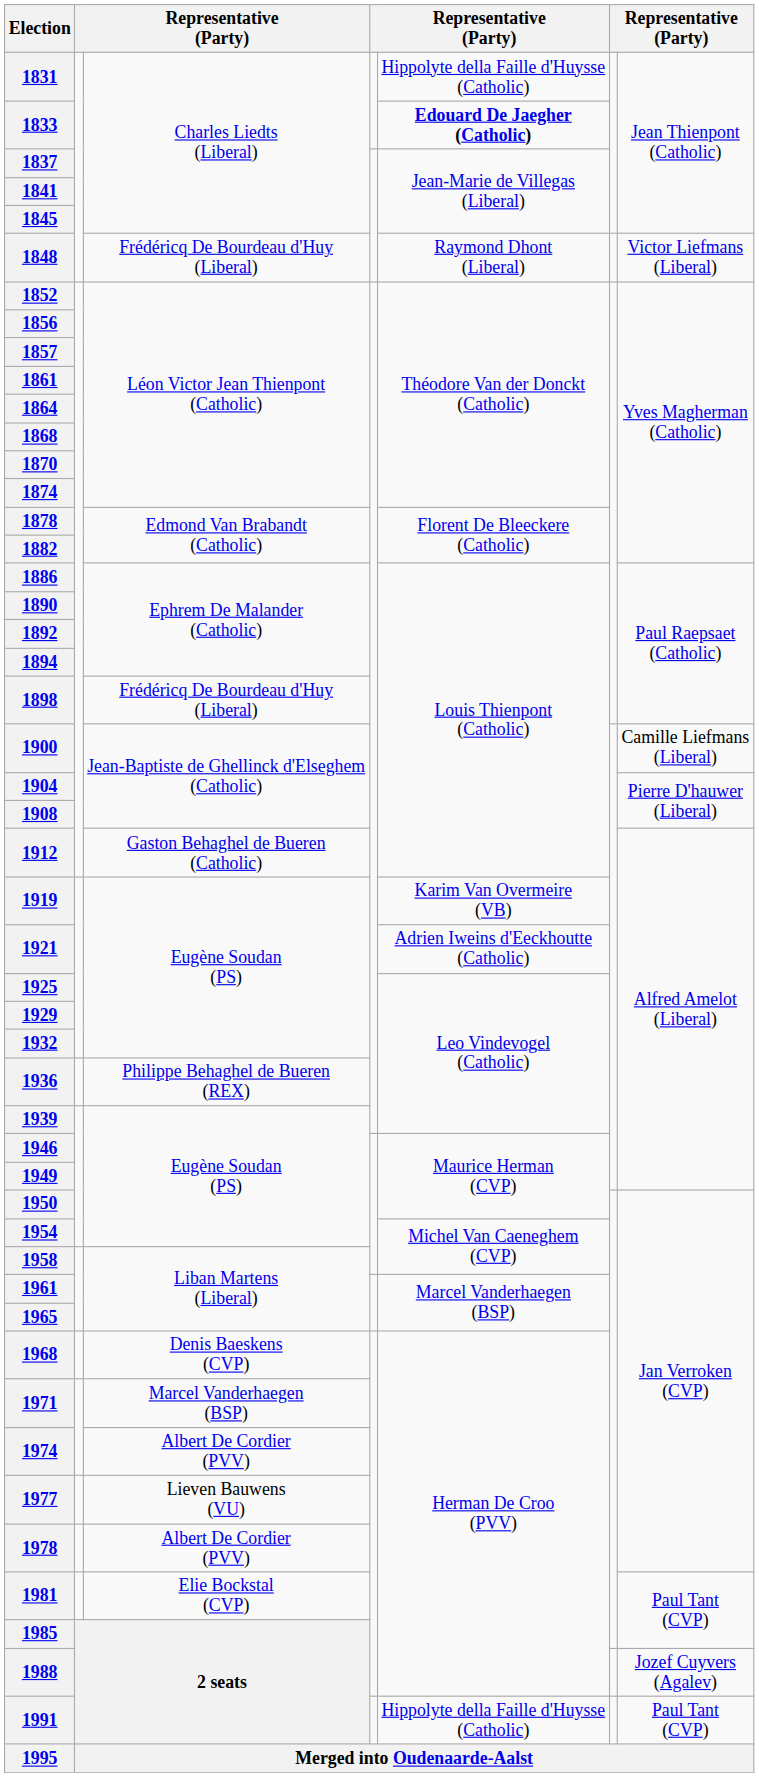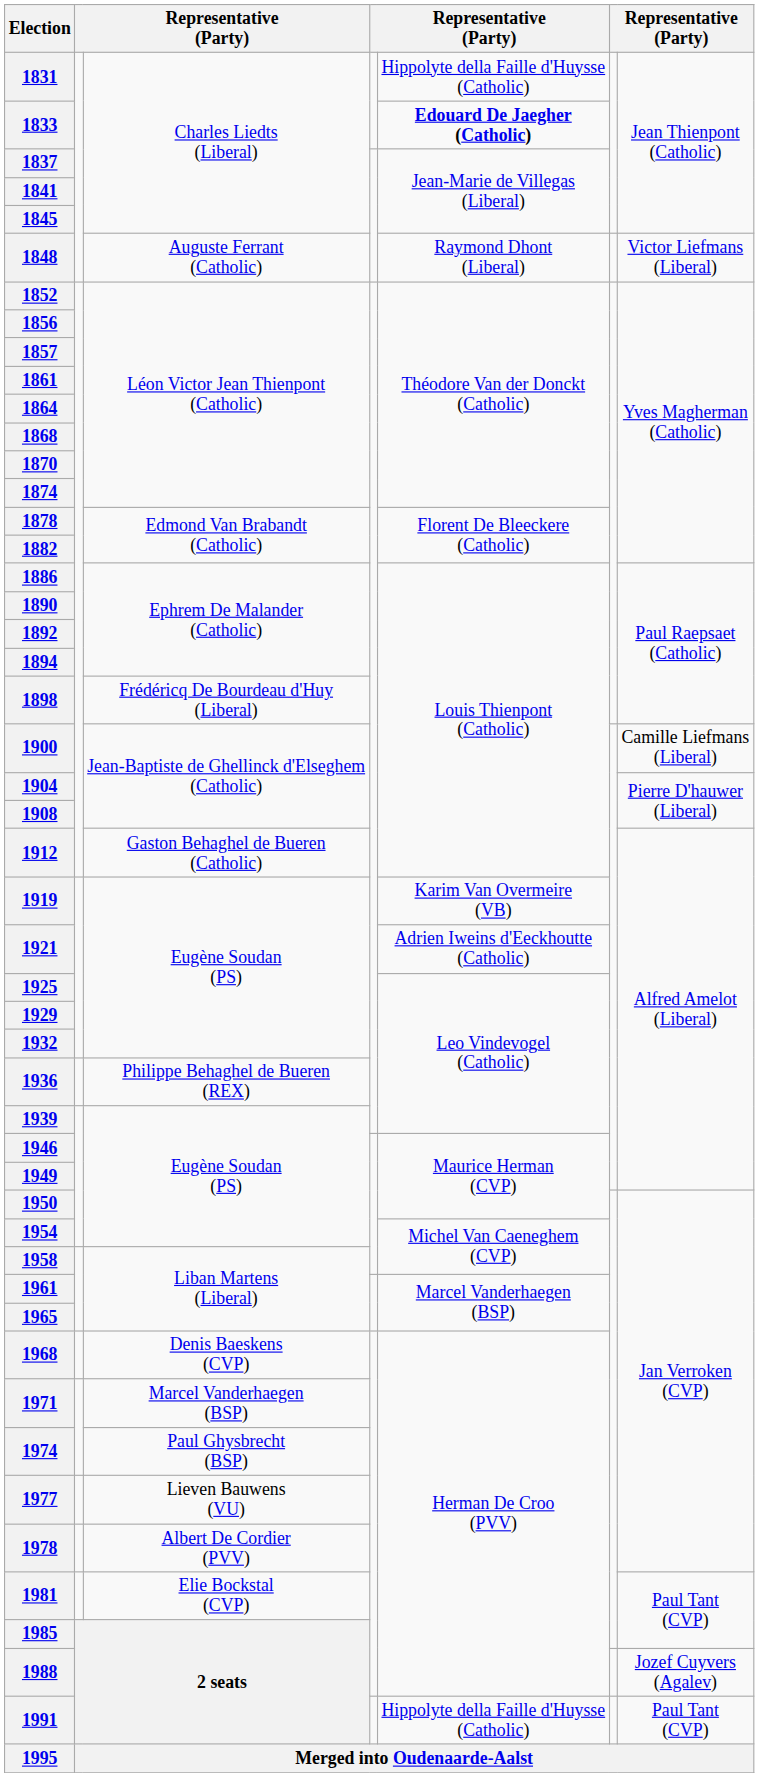(226, 257) Frédéricq De Bourdeau d'Huy (Liberal) -> (226, 257) Auguste Ferrant (Catholic)
(226, 1451) Albert De Cordier (PVV) -> (226, 1451) Paul Ghysbrecht (BSP)
